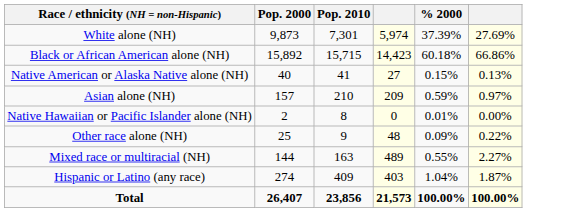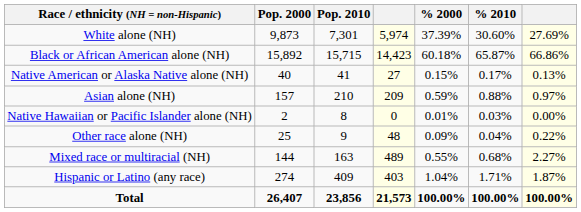+ column: (495, 14)
